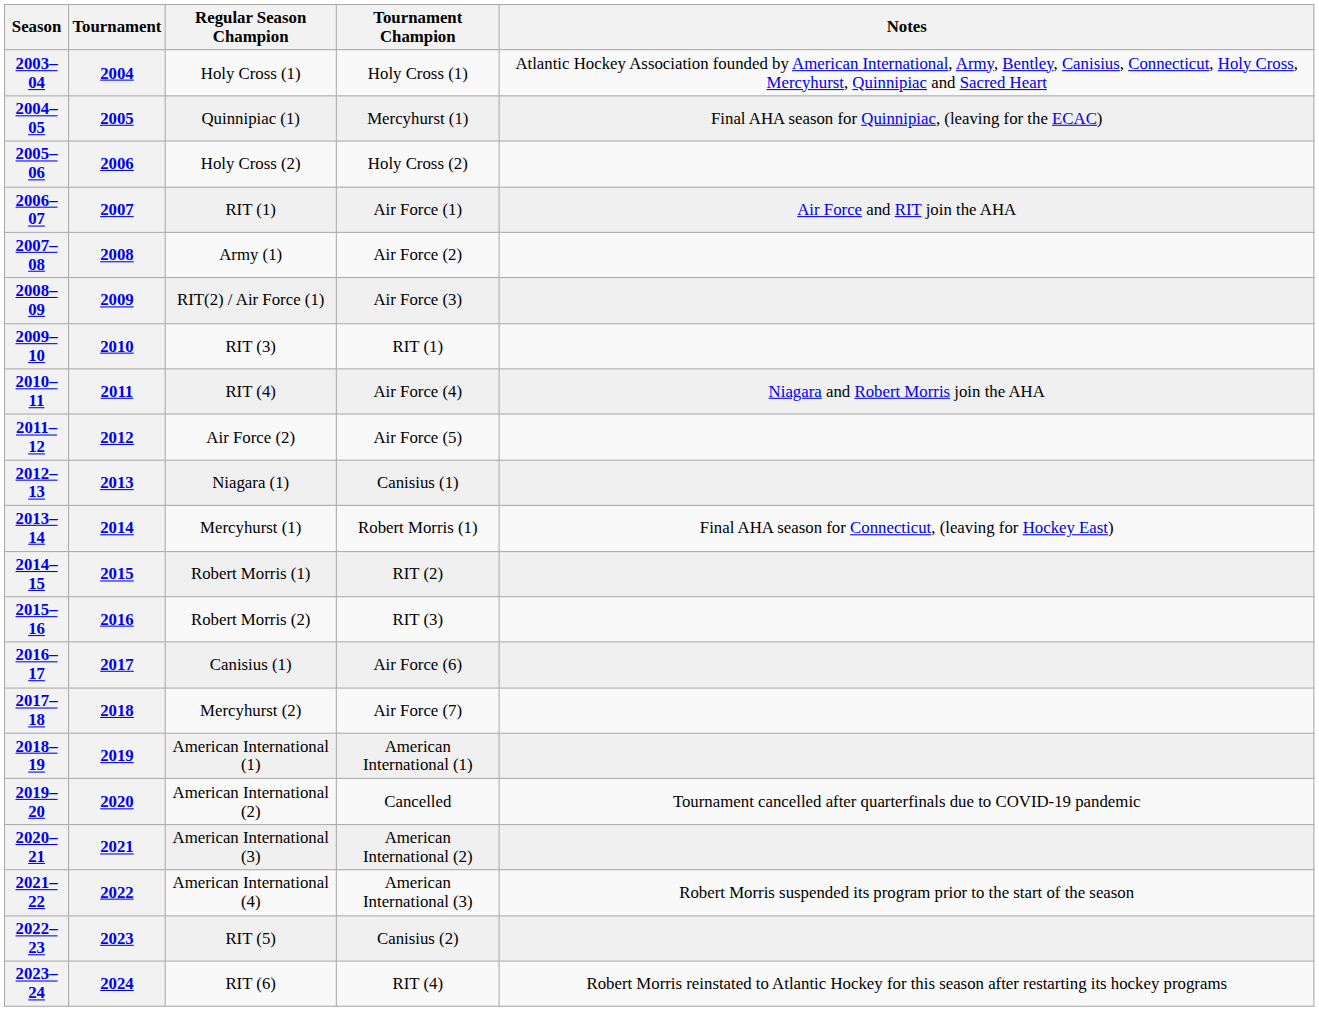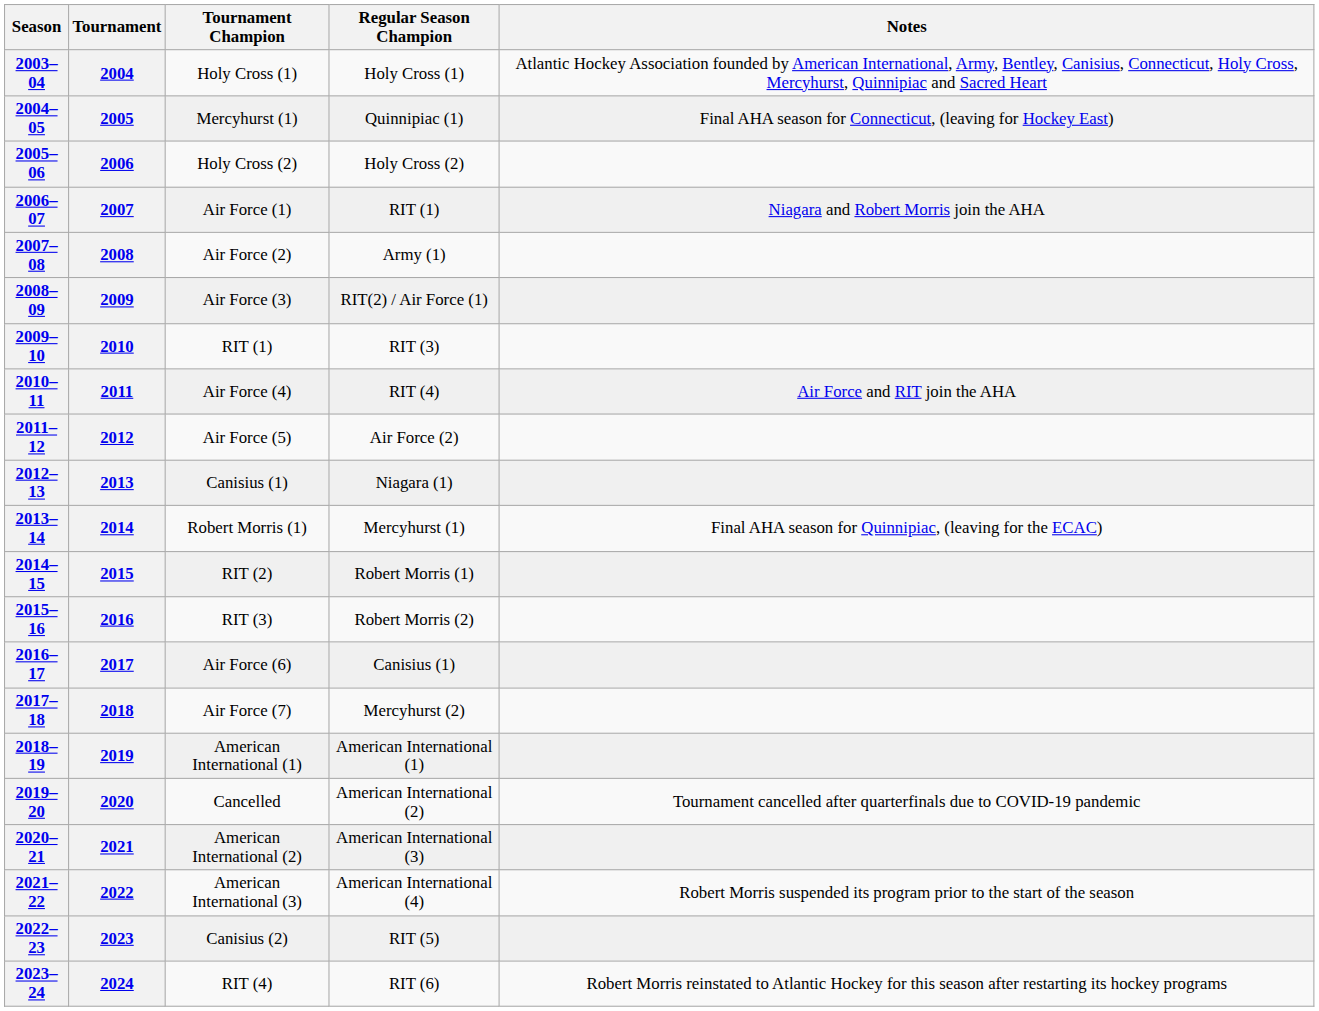columns swapped: (251, 27) <-> (418, 27)
(907, 118) Final AHA season for Quinnipiac, (leaving for the ECAC) -> (907, 118) Final AHA season for Connecticut, (leaving for Hockey East)
(907, 209) Air Force and RIT join the AHA -> (907, 209) Niagara and Robert Morris join the AHA
(907, 391) Niagara and Robert Morris join the AHA -> (907, 391) Air Force and RIT join the AHA
(907, 528) Final AHA season for Connecticut, (leaving for Hockey East) -> (907, 528) Final AHA season for Quinnipiac, (leaving for the ECAC)
